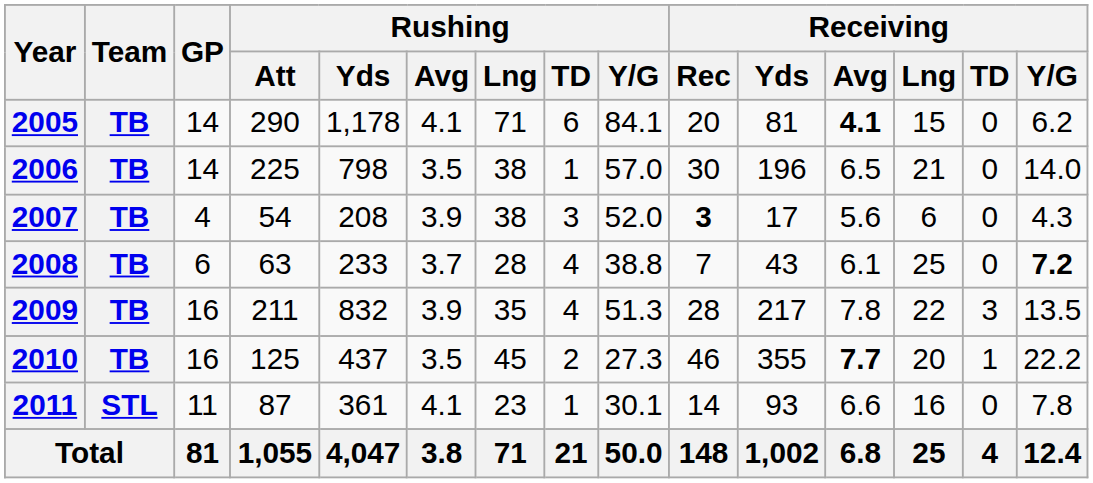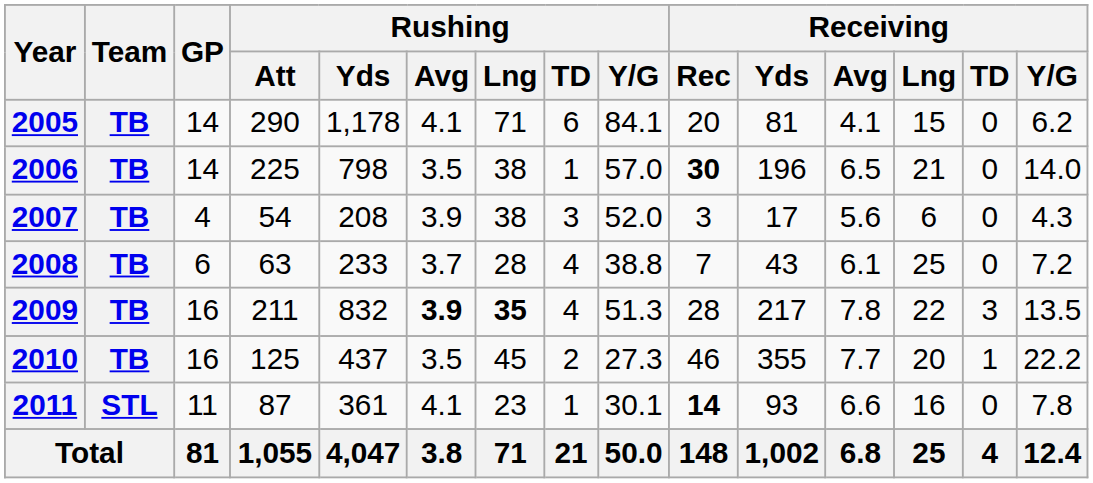(860, 122) bold -> (860, 122) normal
(704, 169) normal -> (704, 169) bold
(704, 216) bold -> (704, 216) normal
(1052, 264) bold -> (1052, 264) normal
(442, 311) normal -> (442, 311) bold
(510, 311) normal -> (510, 311) bold
(860, 358) bold -> (860, 358) normal
(704, 405) normal -> (704, 405) bold
